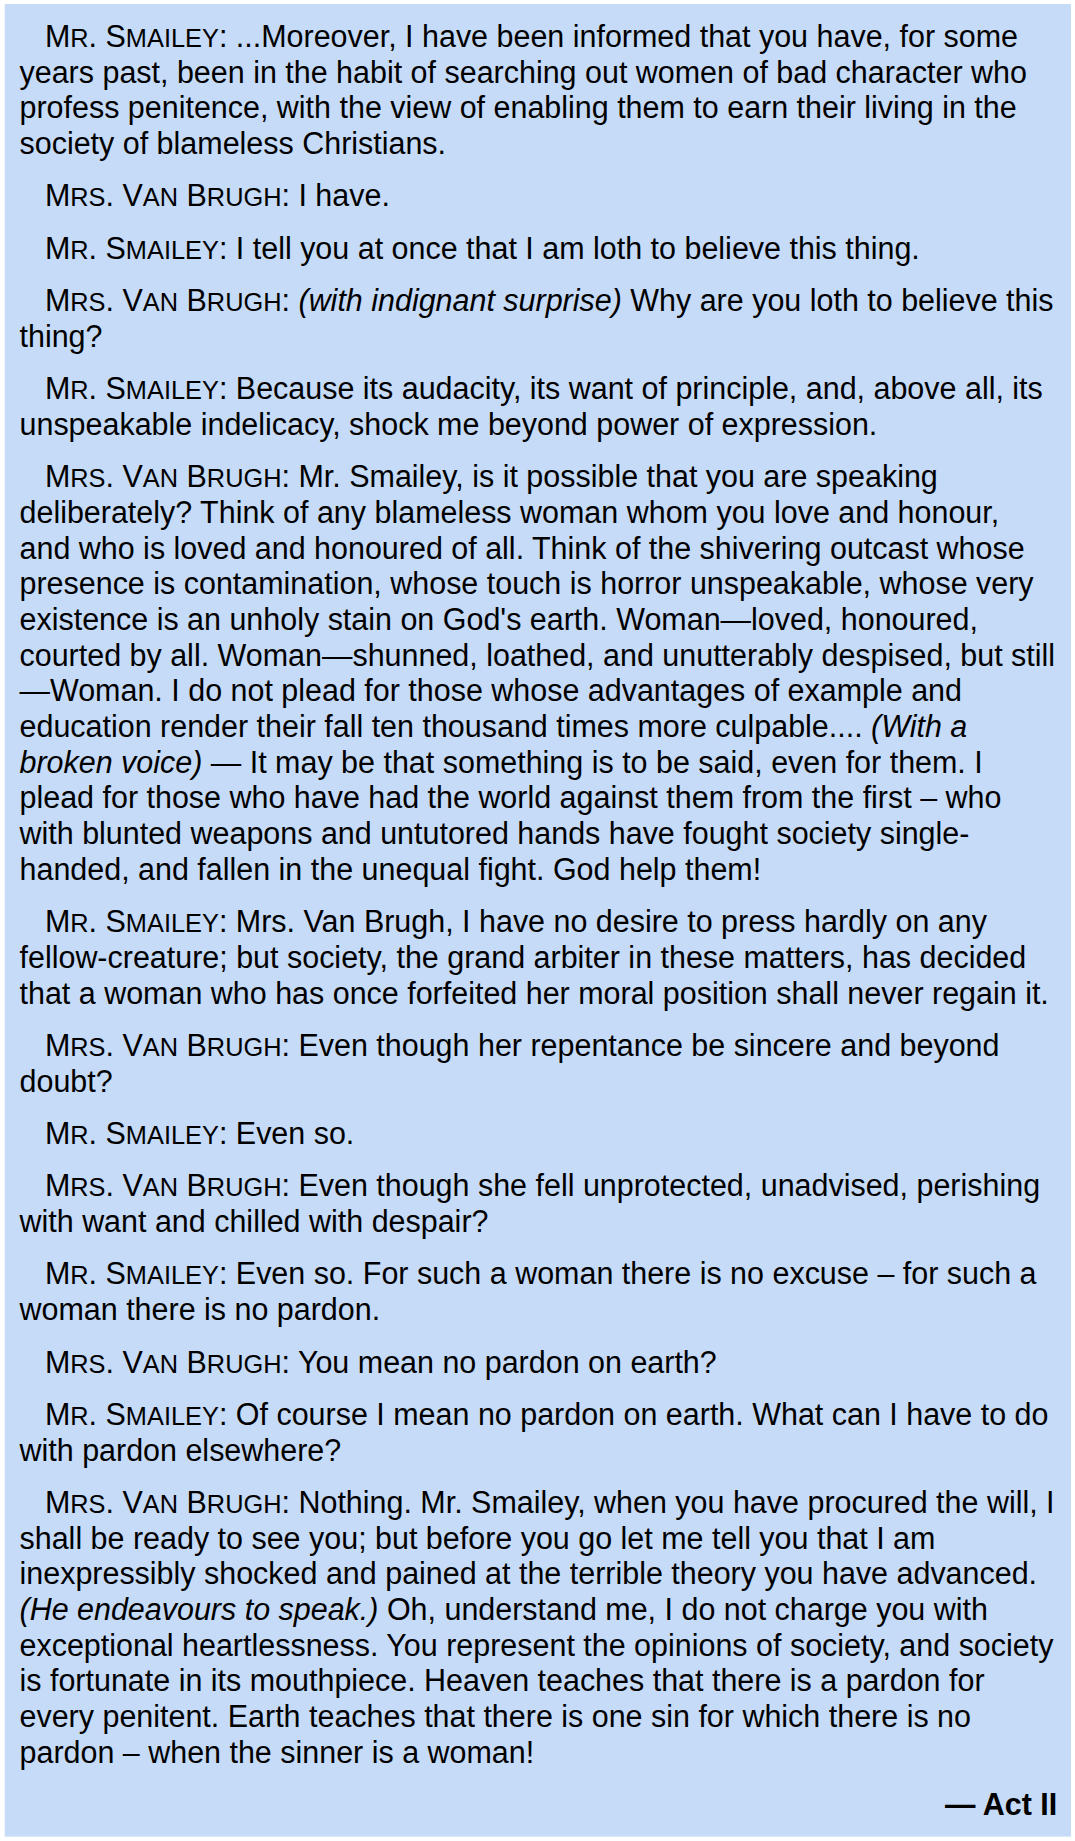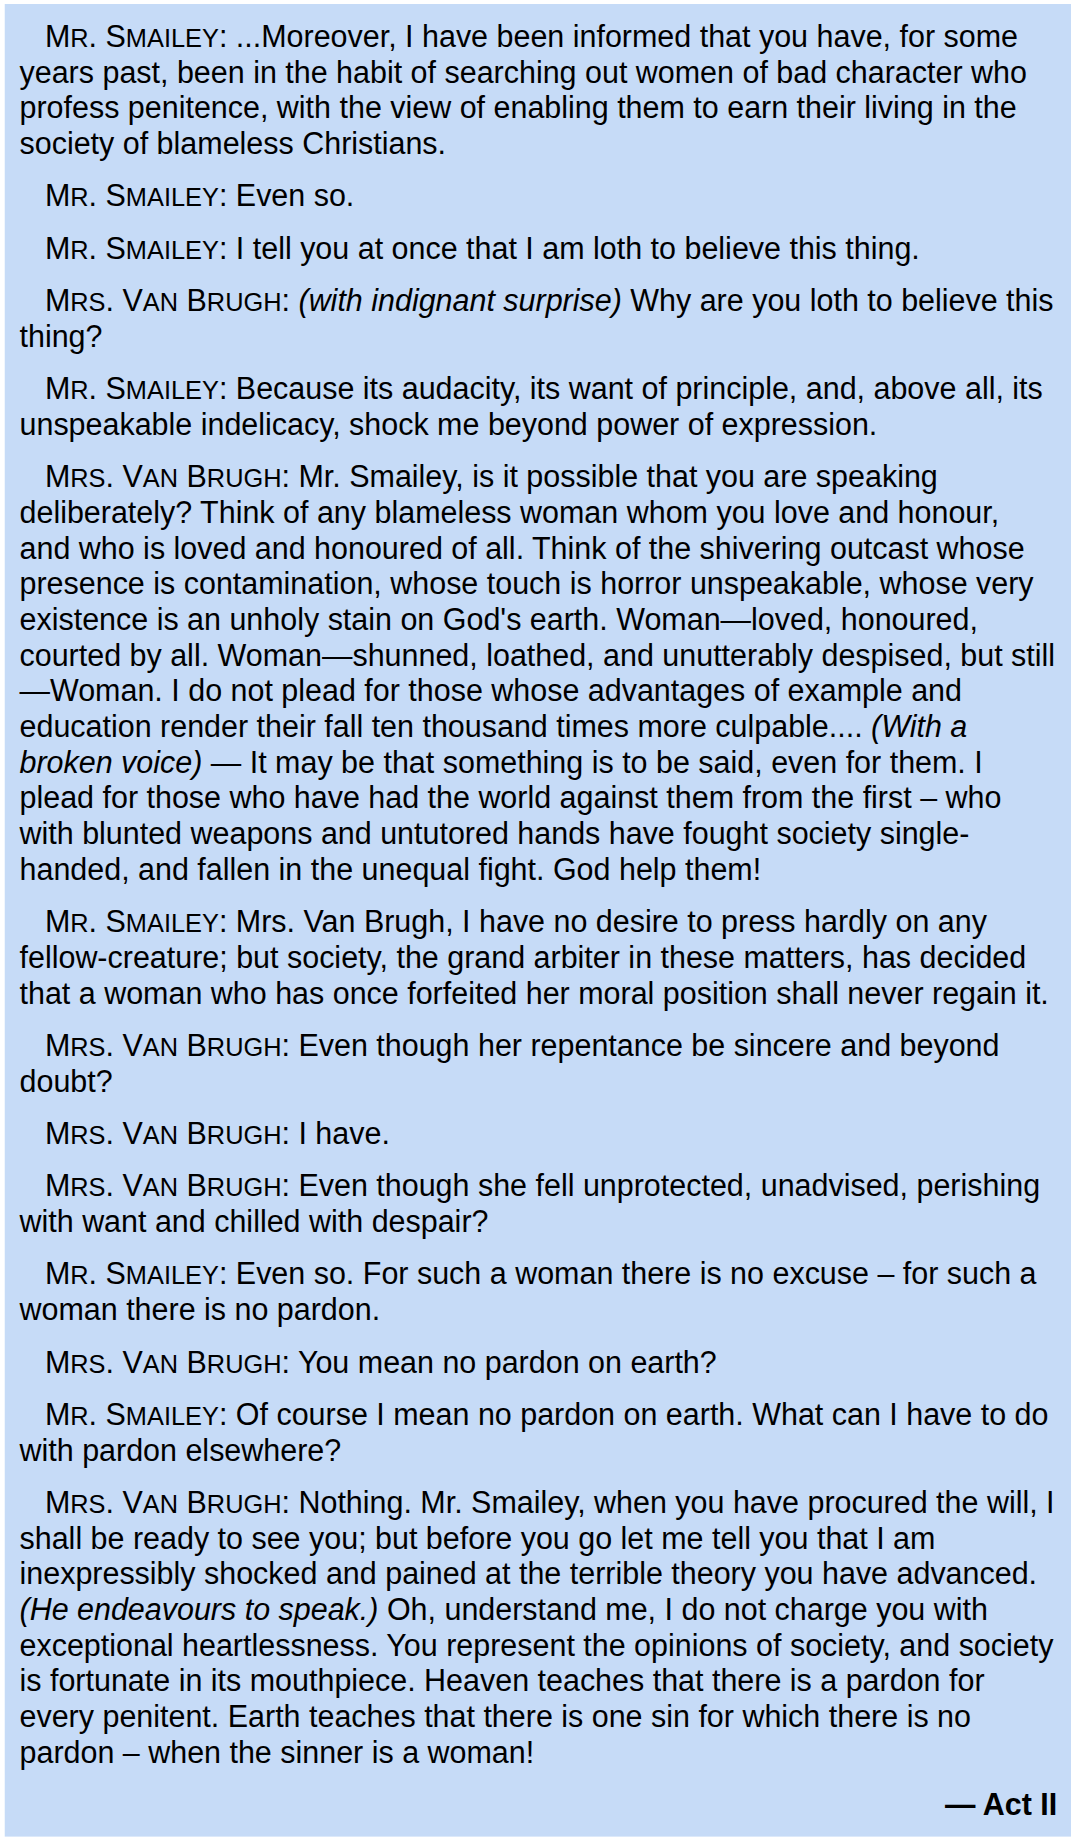(205, 196) MRS. VAN BRUGH: I have. -> (187, 196) MR. SMAILEY: Even so.
(187, 1133) MR. SMAILEY: Even so. -> (205, 1133) MRS. VAN BRUGH: I have.
